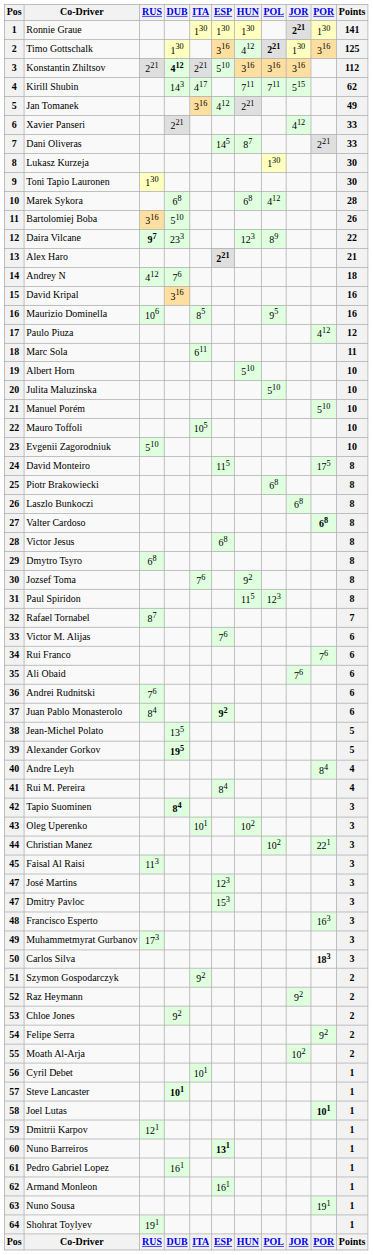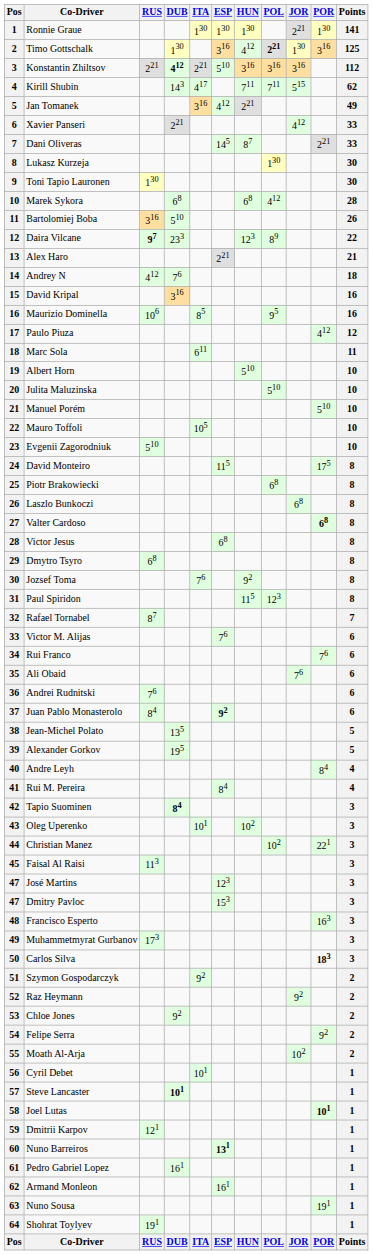(299, 30) bold -> (299, 30) normal
(223, 257) bold -> (223, 257) normal
(177, 750) bold -> (177, 750) normal
